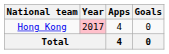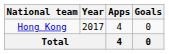(93, 27) pink background -> (93, 27) no background
